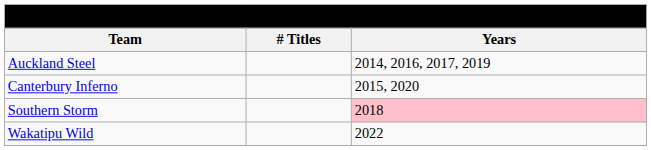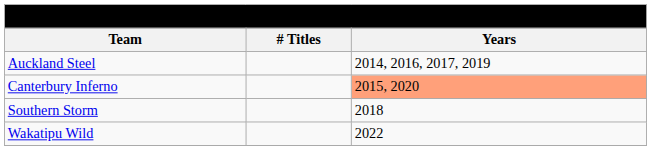(387, 87) no background -> (387, 87) lightsalmon background
(369, 110) pink background -> (369, 110) no background
